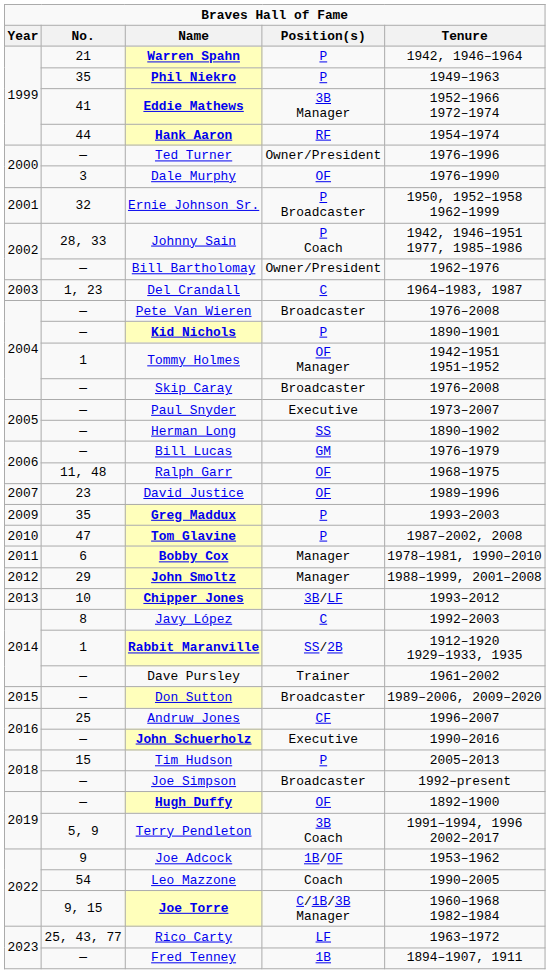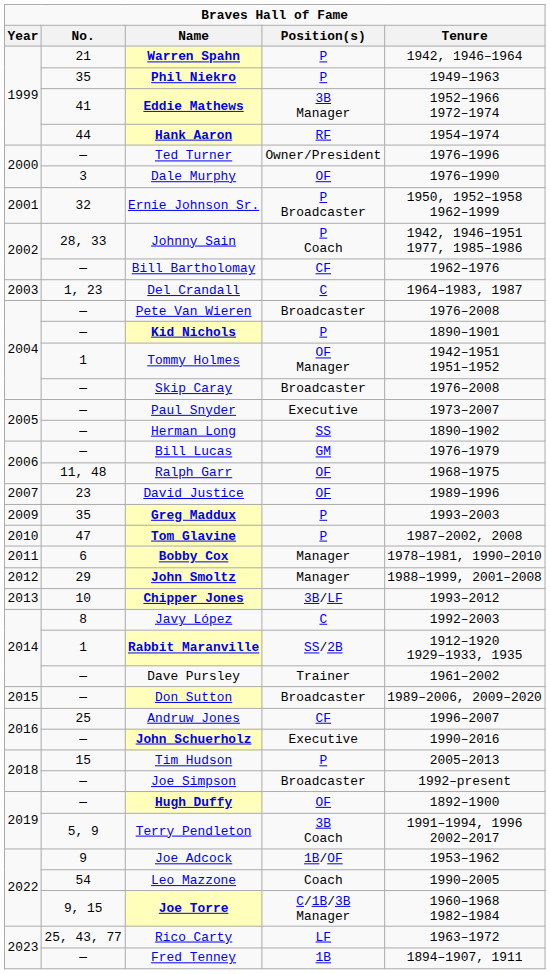(323, 269) Owner/President -> (323, 269) CF
